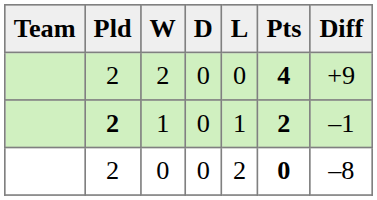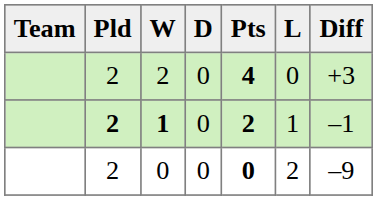columns swapped: (240, 28) <-> (284, 28)
(341, 75) +9 -> (341, 75) +3
(163, 123) normal -> (163, 123) bold
(341, 170) –8 -> (341, 170) –9
